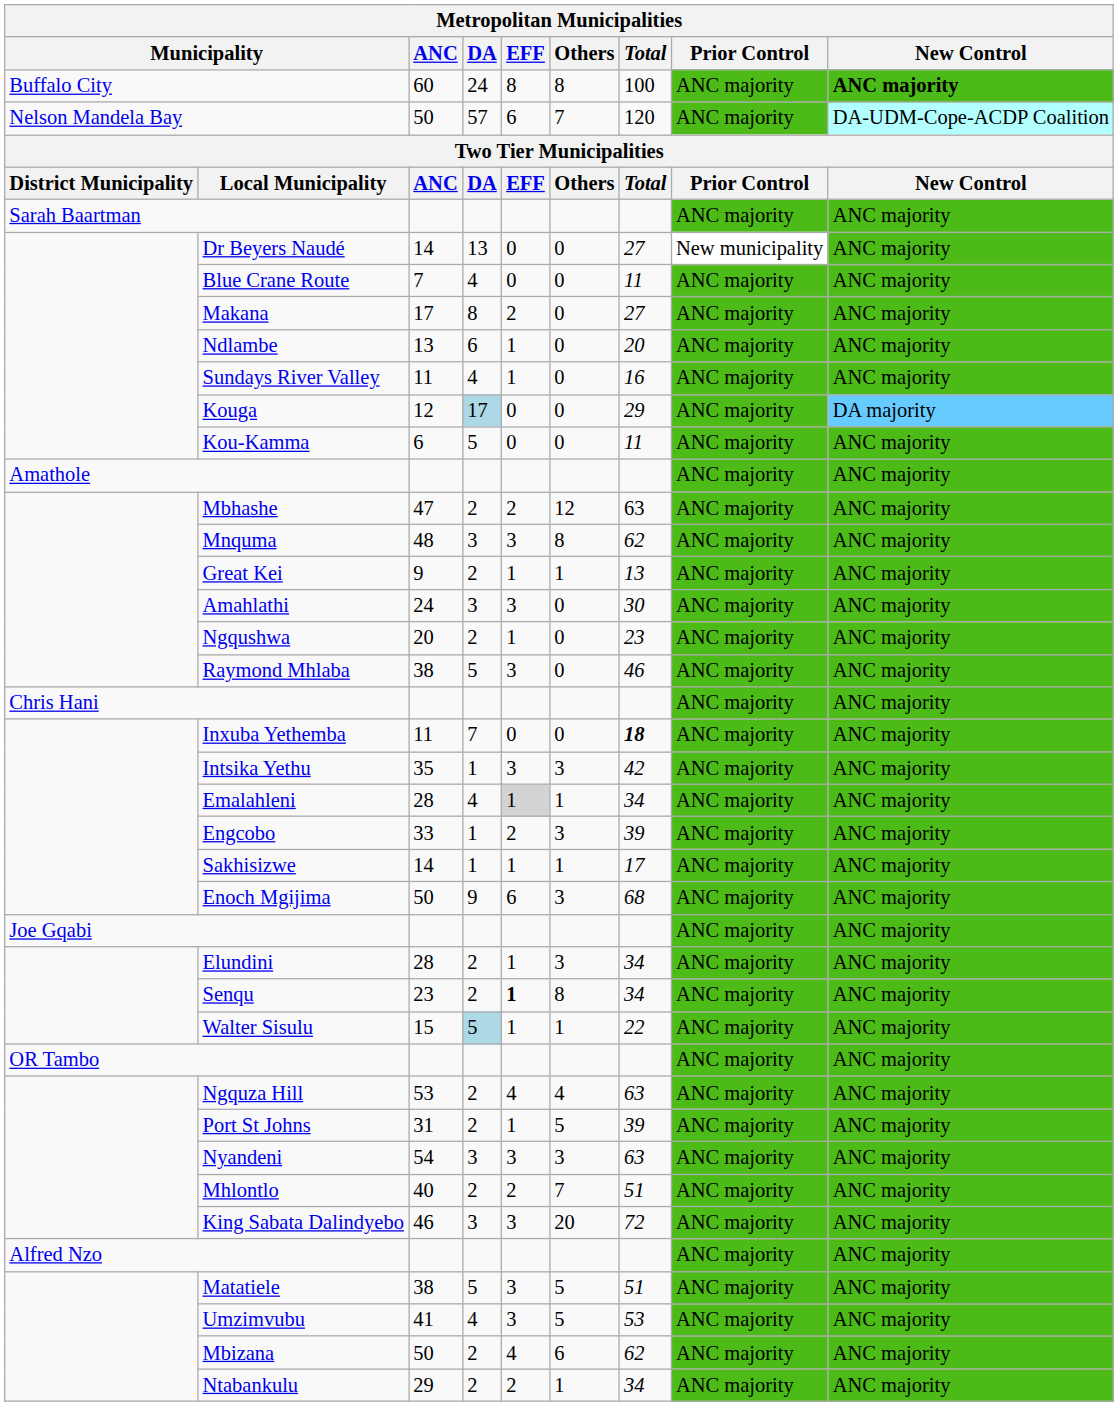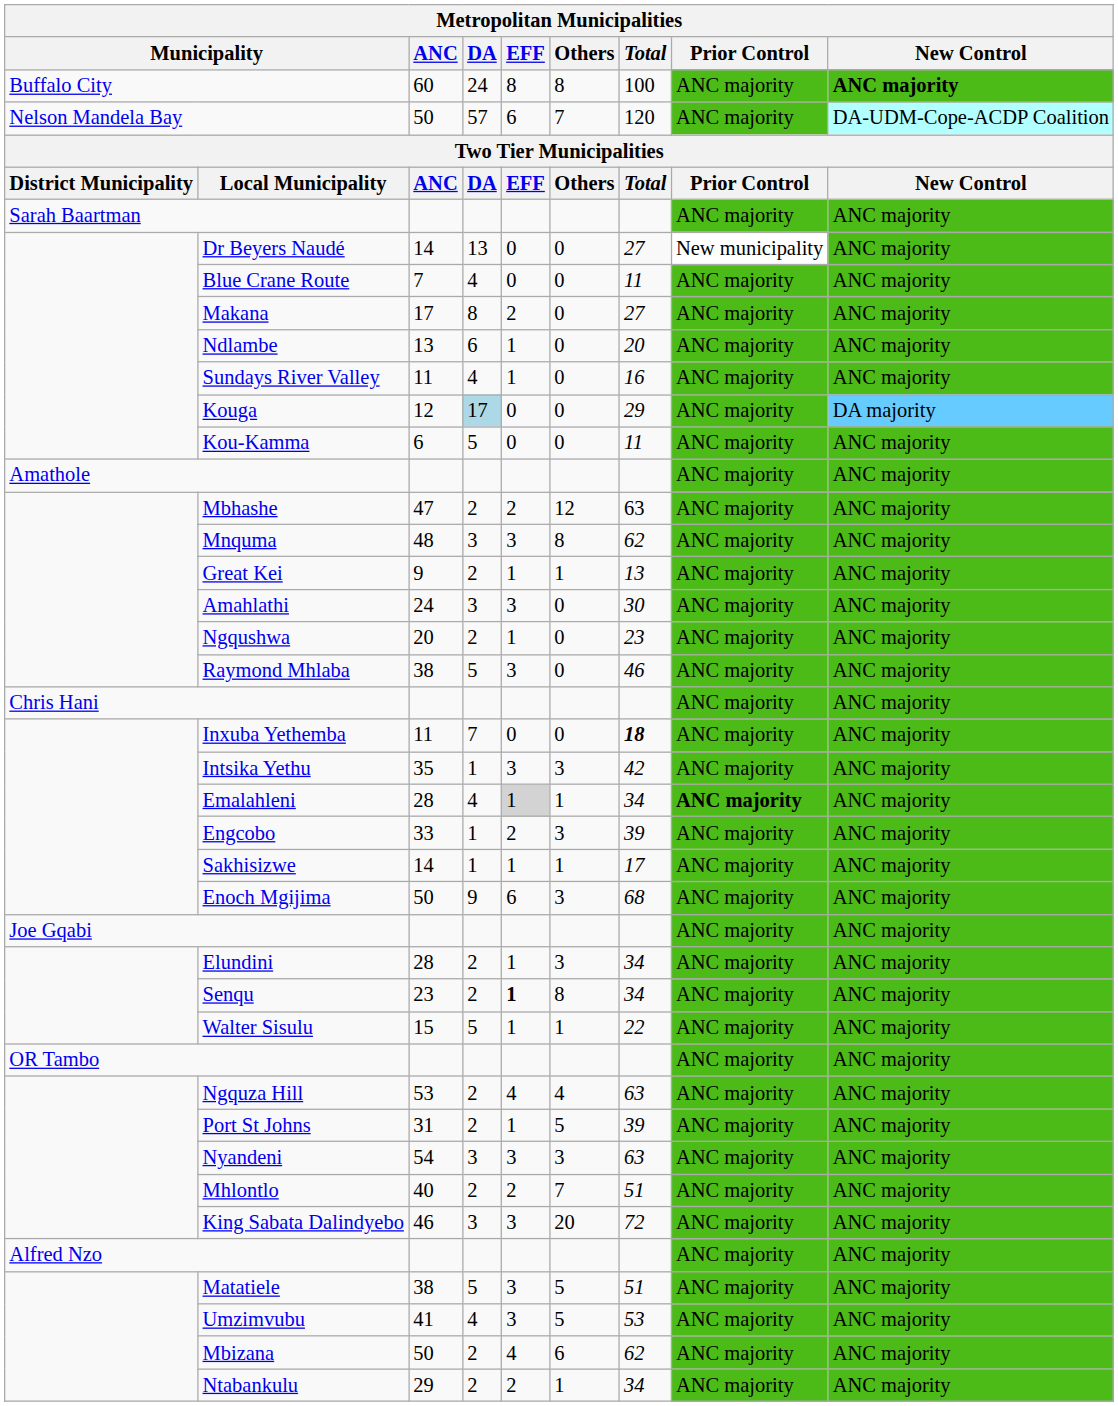(735, 800) normal -> (739, 800) bold
(472, 1027) lightblue background -> (472, 1027) no background
